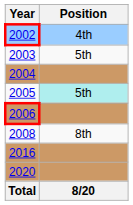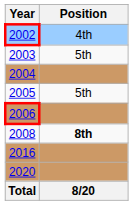(83, 94) paleturquoise background -> (83, 94) no background
(83, 134) normal -> (83, 134) bold
